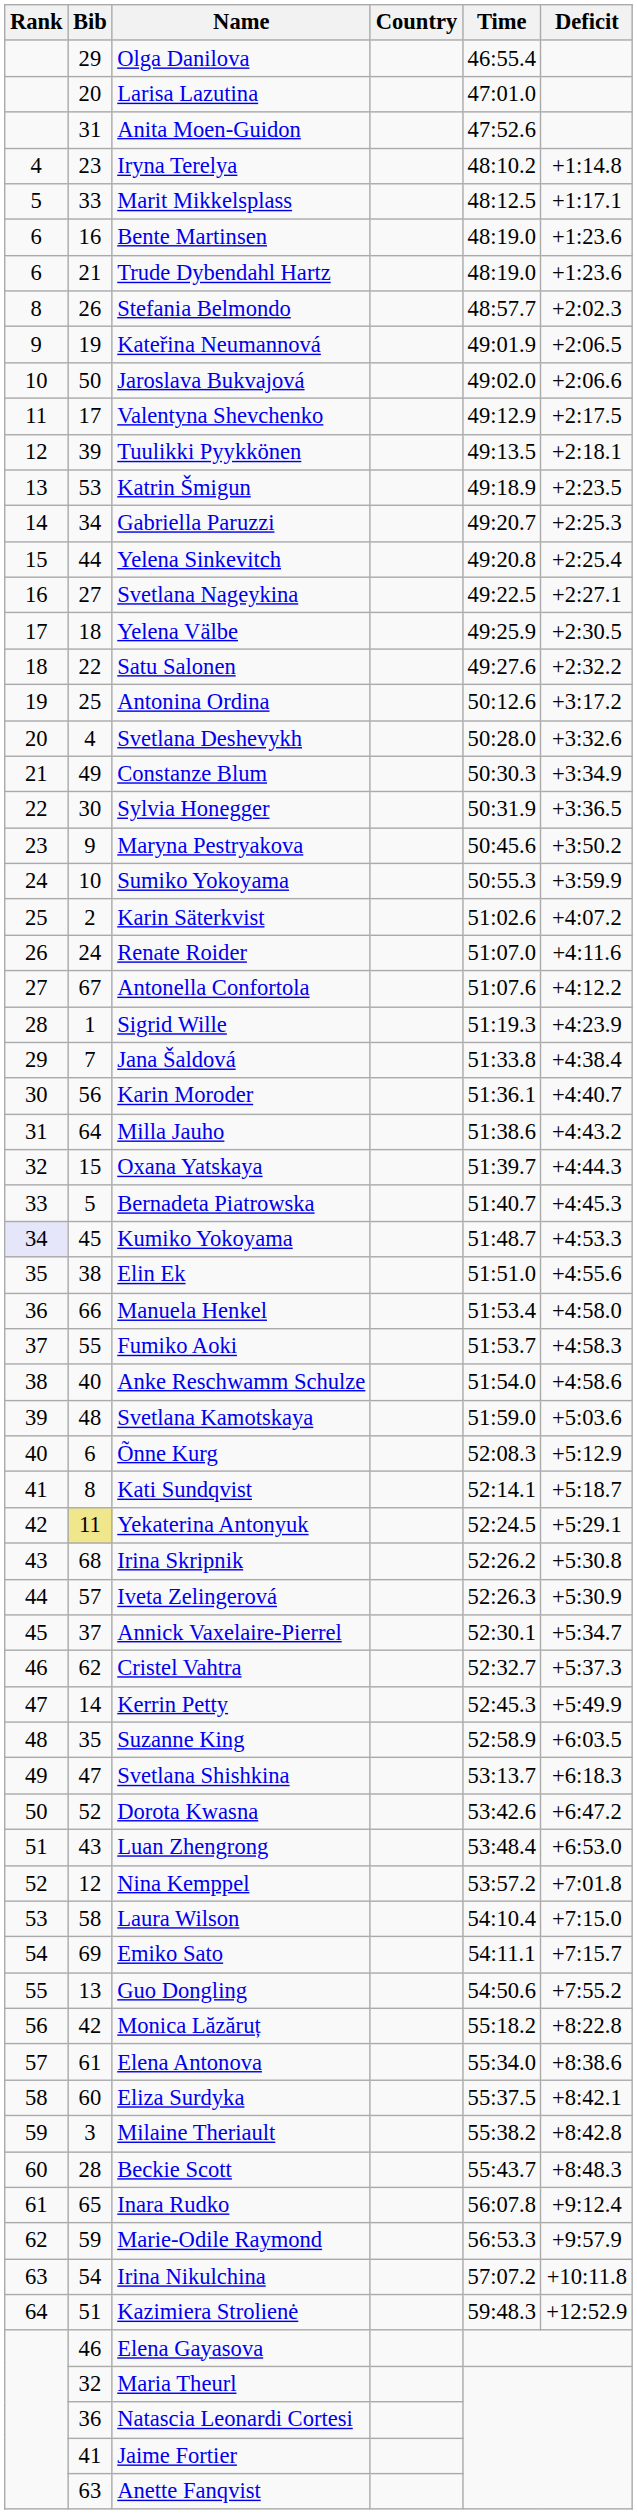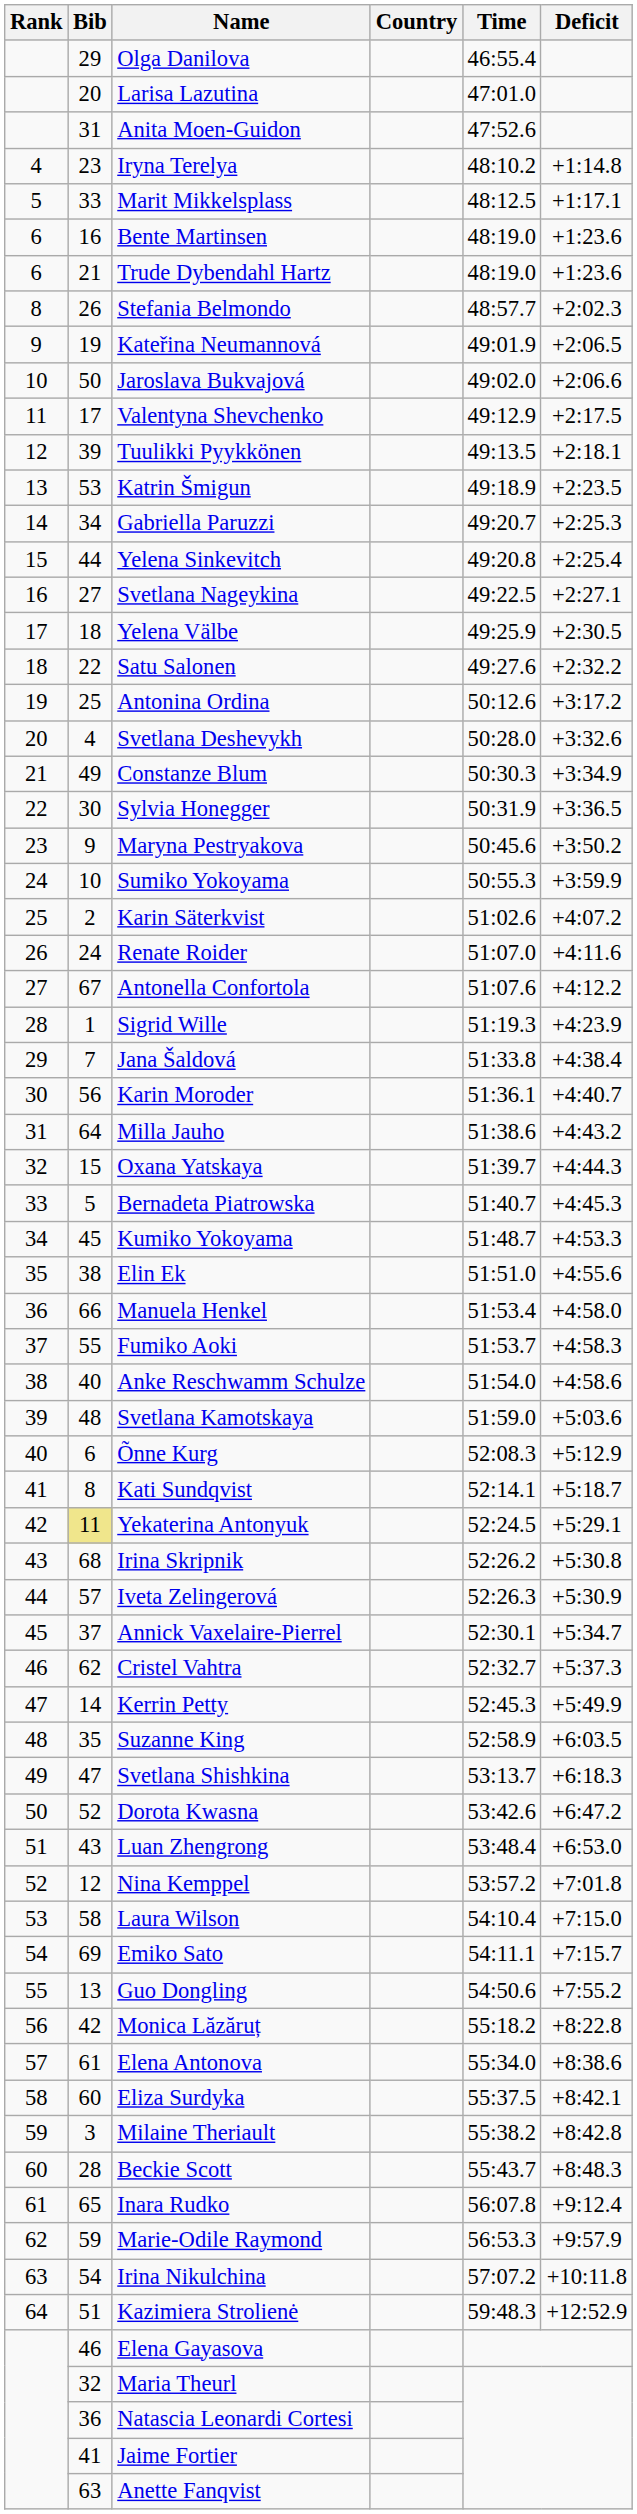(36, 1238) lavender background -> (36, 1238) no background
